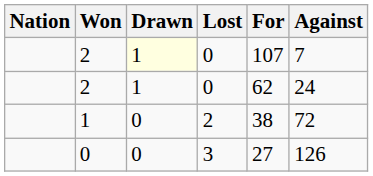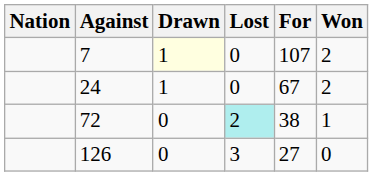columns swapped: (101, 21) <-> (329, 21)
(262, 87) 62 -> (289, 87) 67
(208, 120) no background -> (235, 120) paleturquoise background
